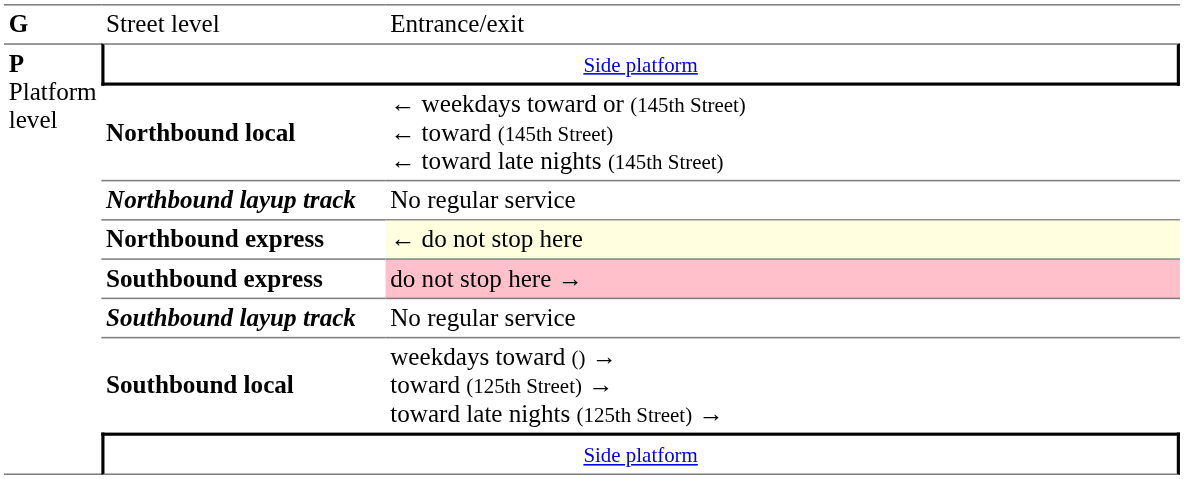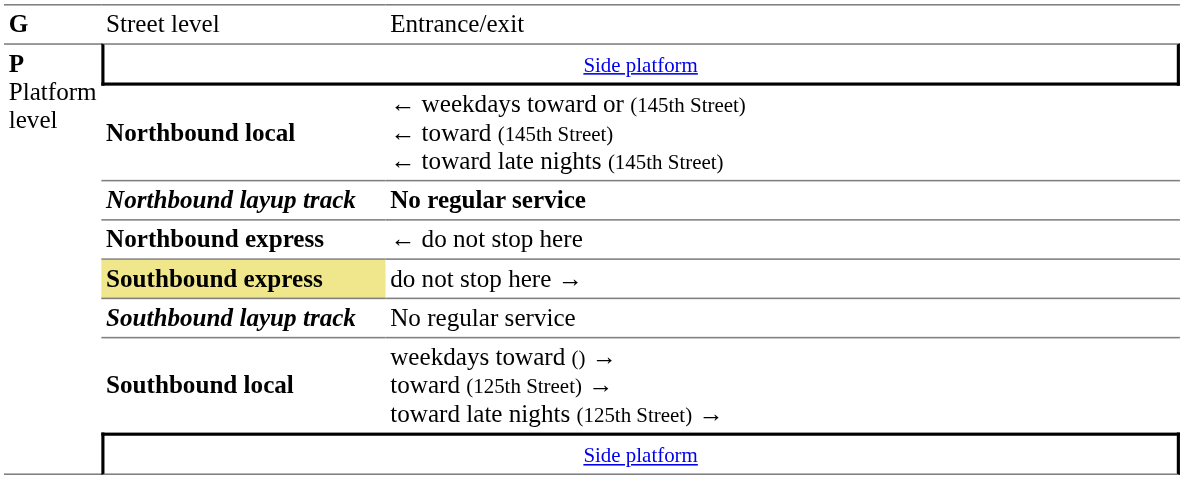(483, 199) normal -> (488, 199) bold
(487, 239) lightyellow background -> (487, 239) no background
(214, 278) no background -> (214, 278) khaki background
(487, 278) pink background -> (487, 278) no background
